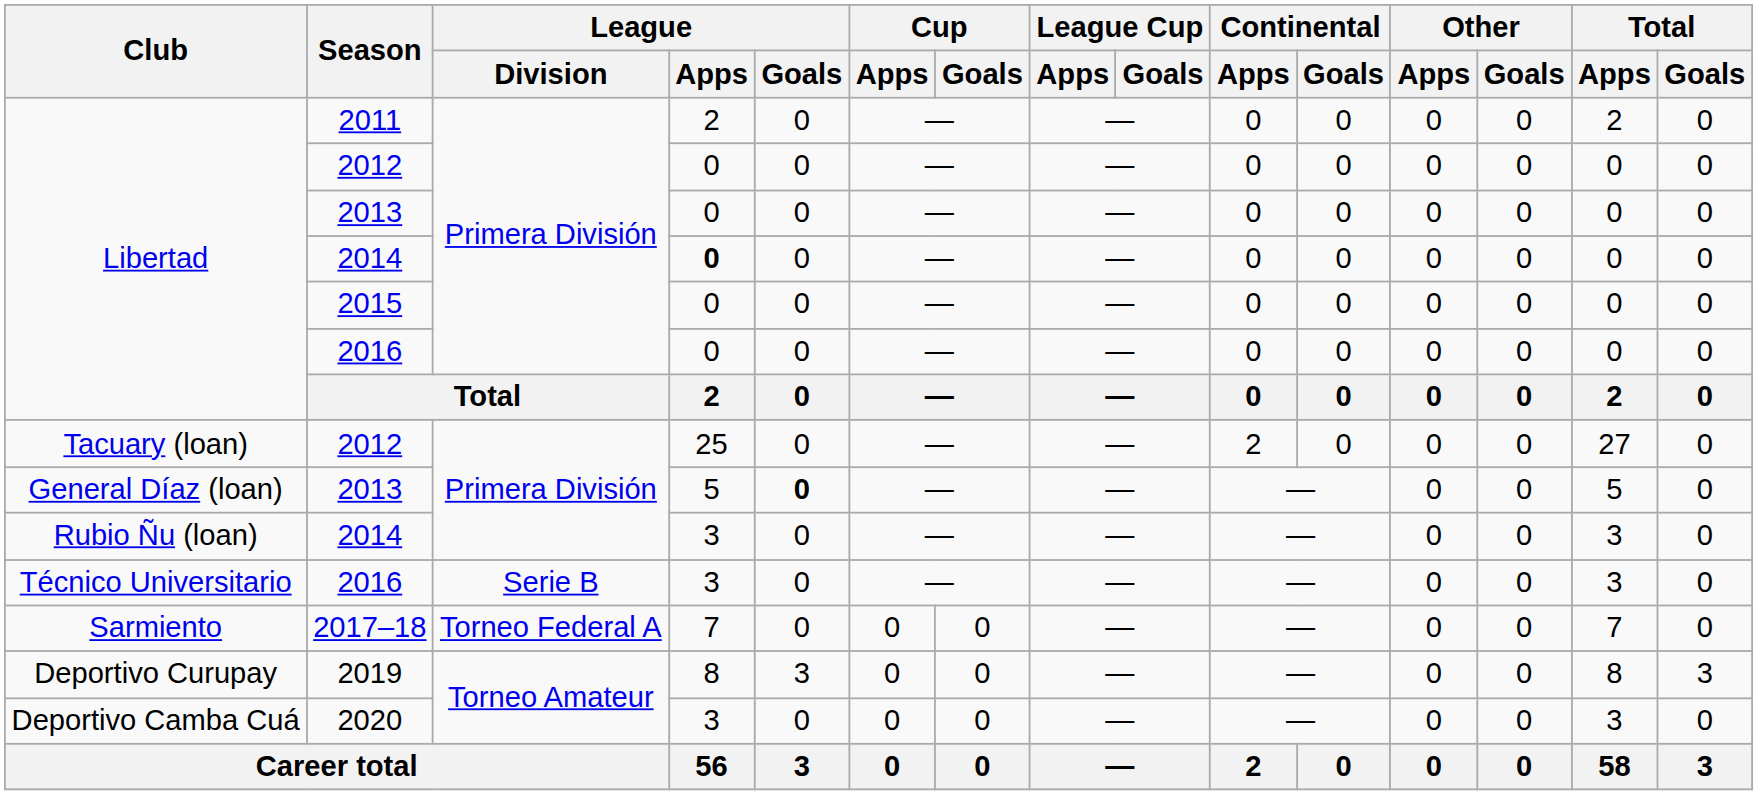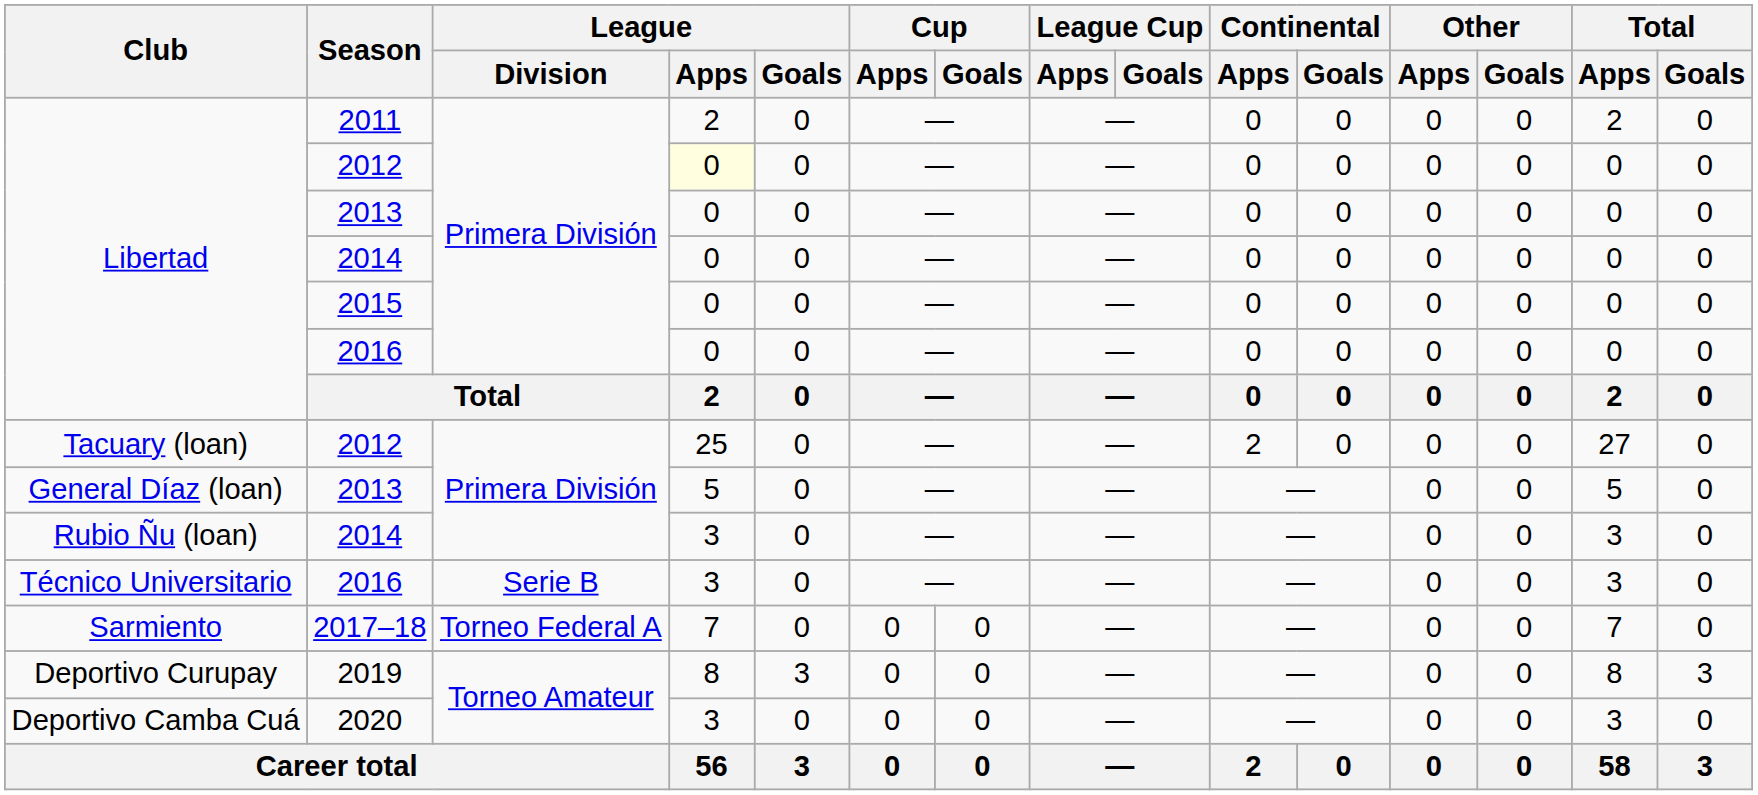(712, 166) no background -> (712, 166) lightyellow background
(712, 258) bold -> (712, 258) normal
(802, 489) bold -> (802, 489) normal
